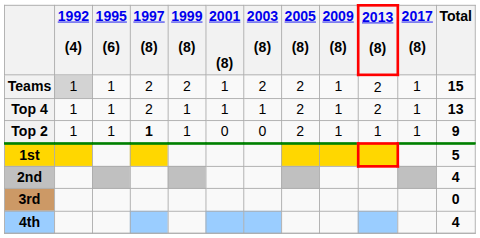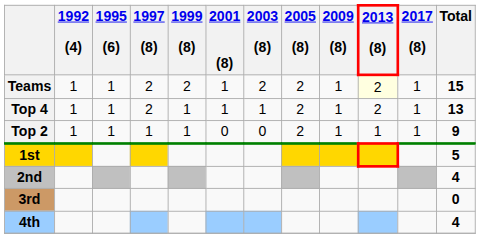(73, 86) lightgrey background -> (73, 86) no background
(378, 87) no background -> (378, 87) lightyellow background
(149, 131) bold -> (149, 131) normal
